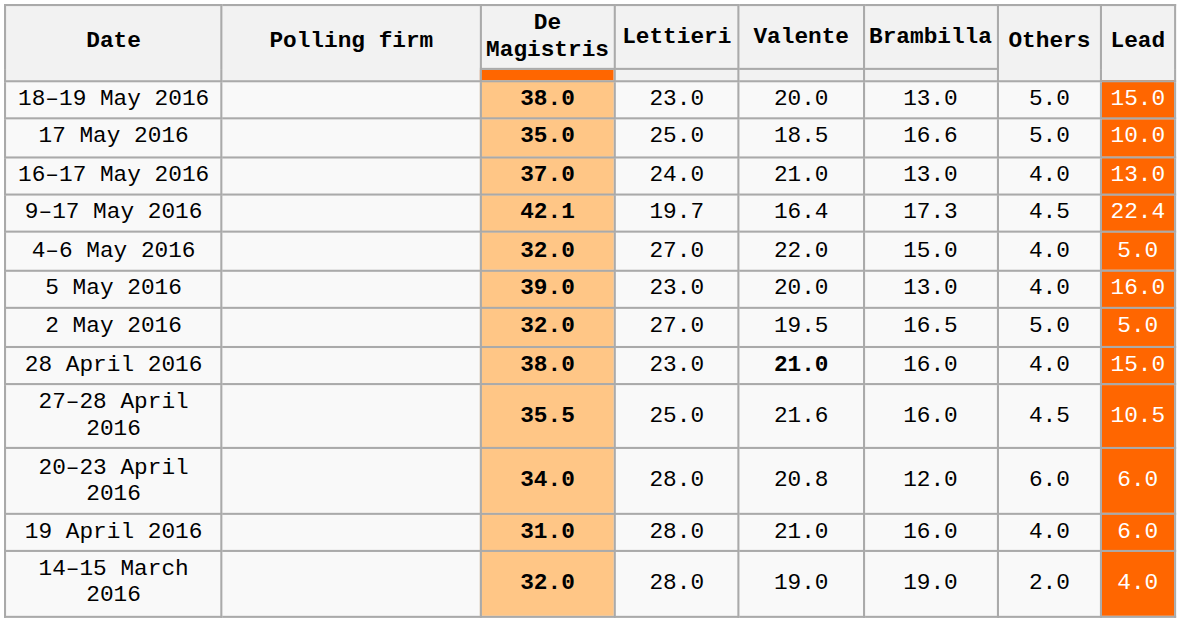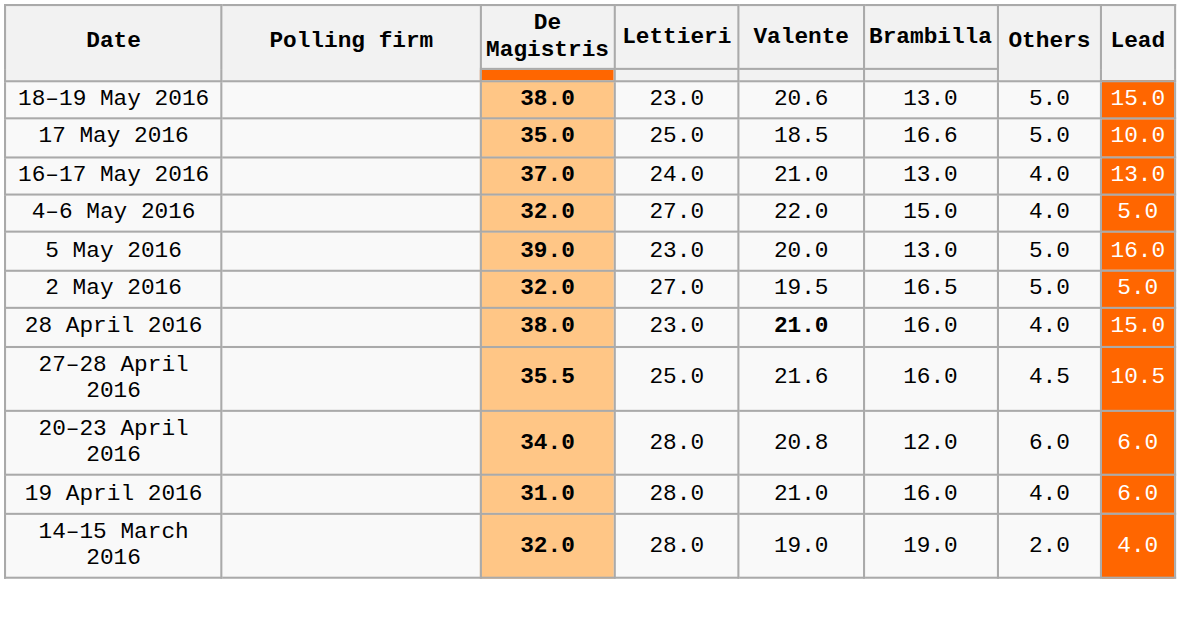(801, 99) 20.0 -> (801, 99) 20.6
- row: (114, 213)
(1049, 288) 4.0 -> (1049, 251) 5.0
